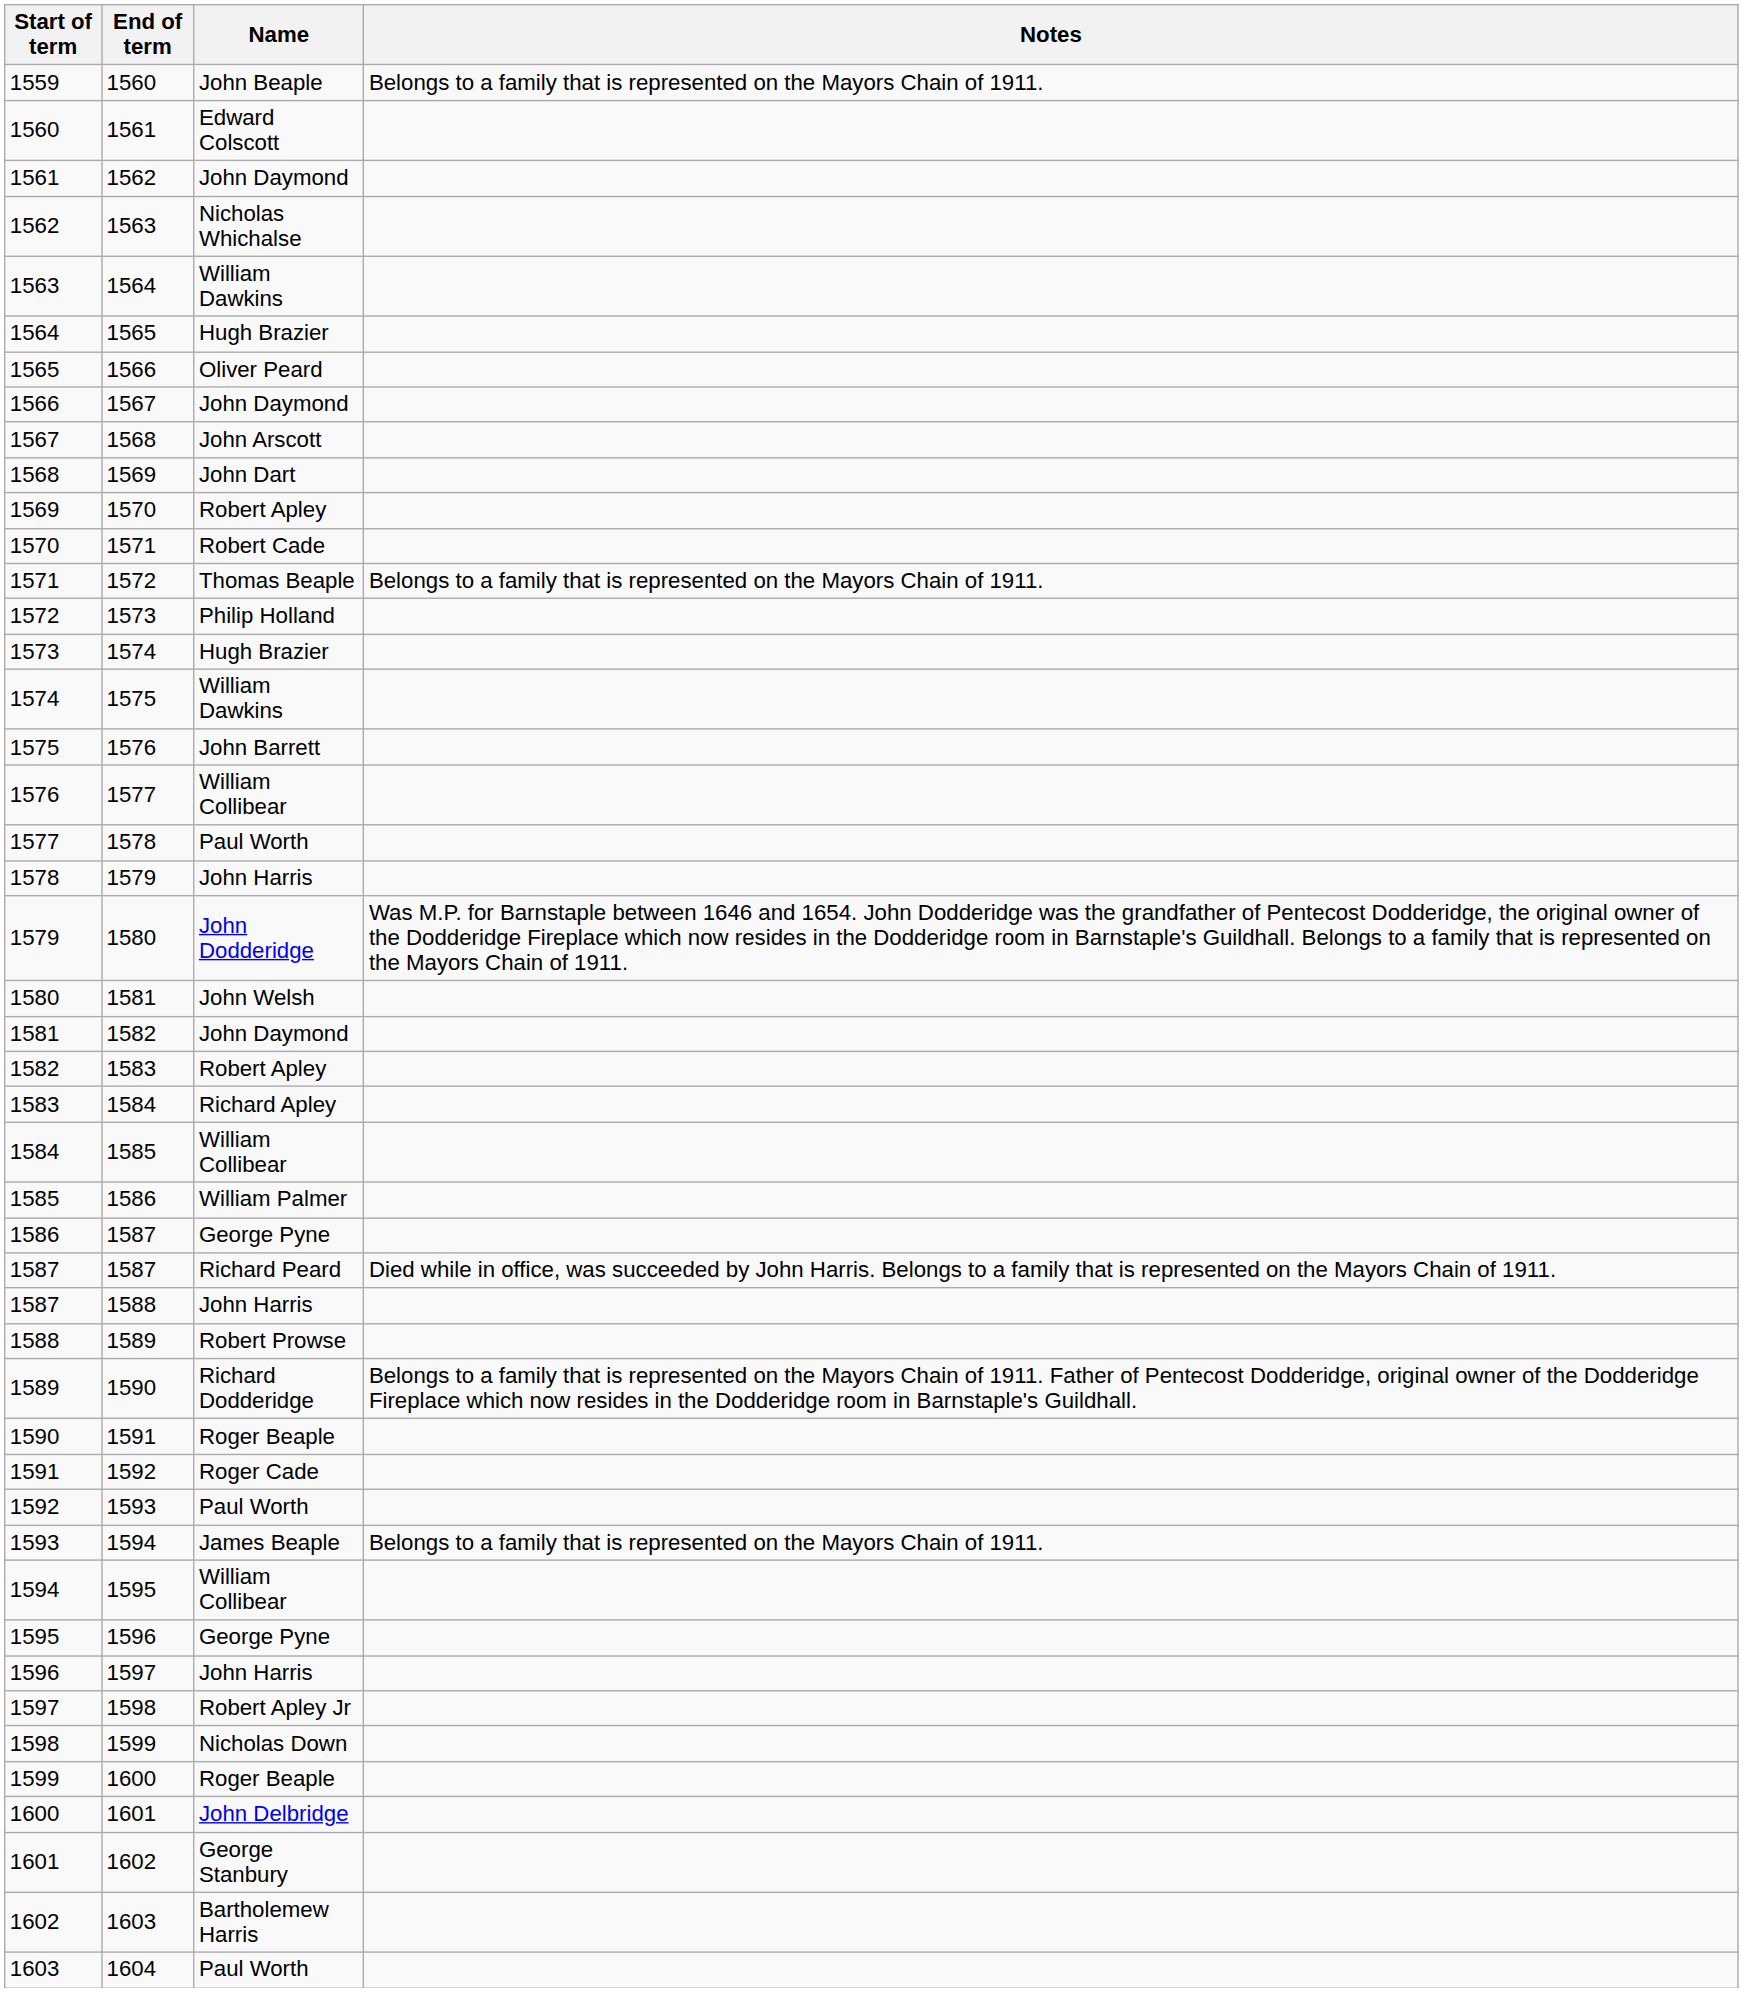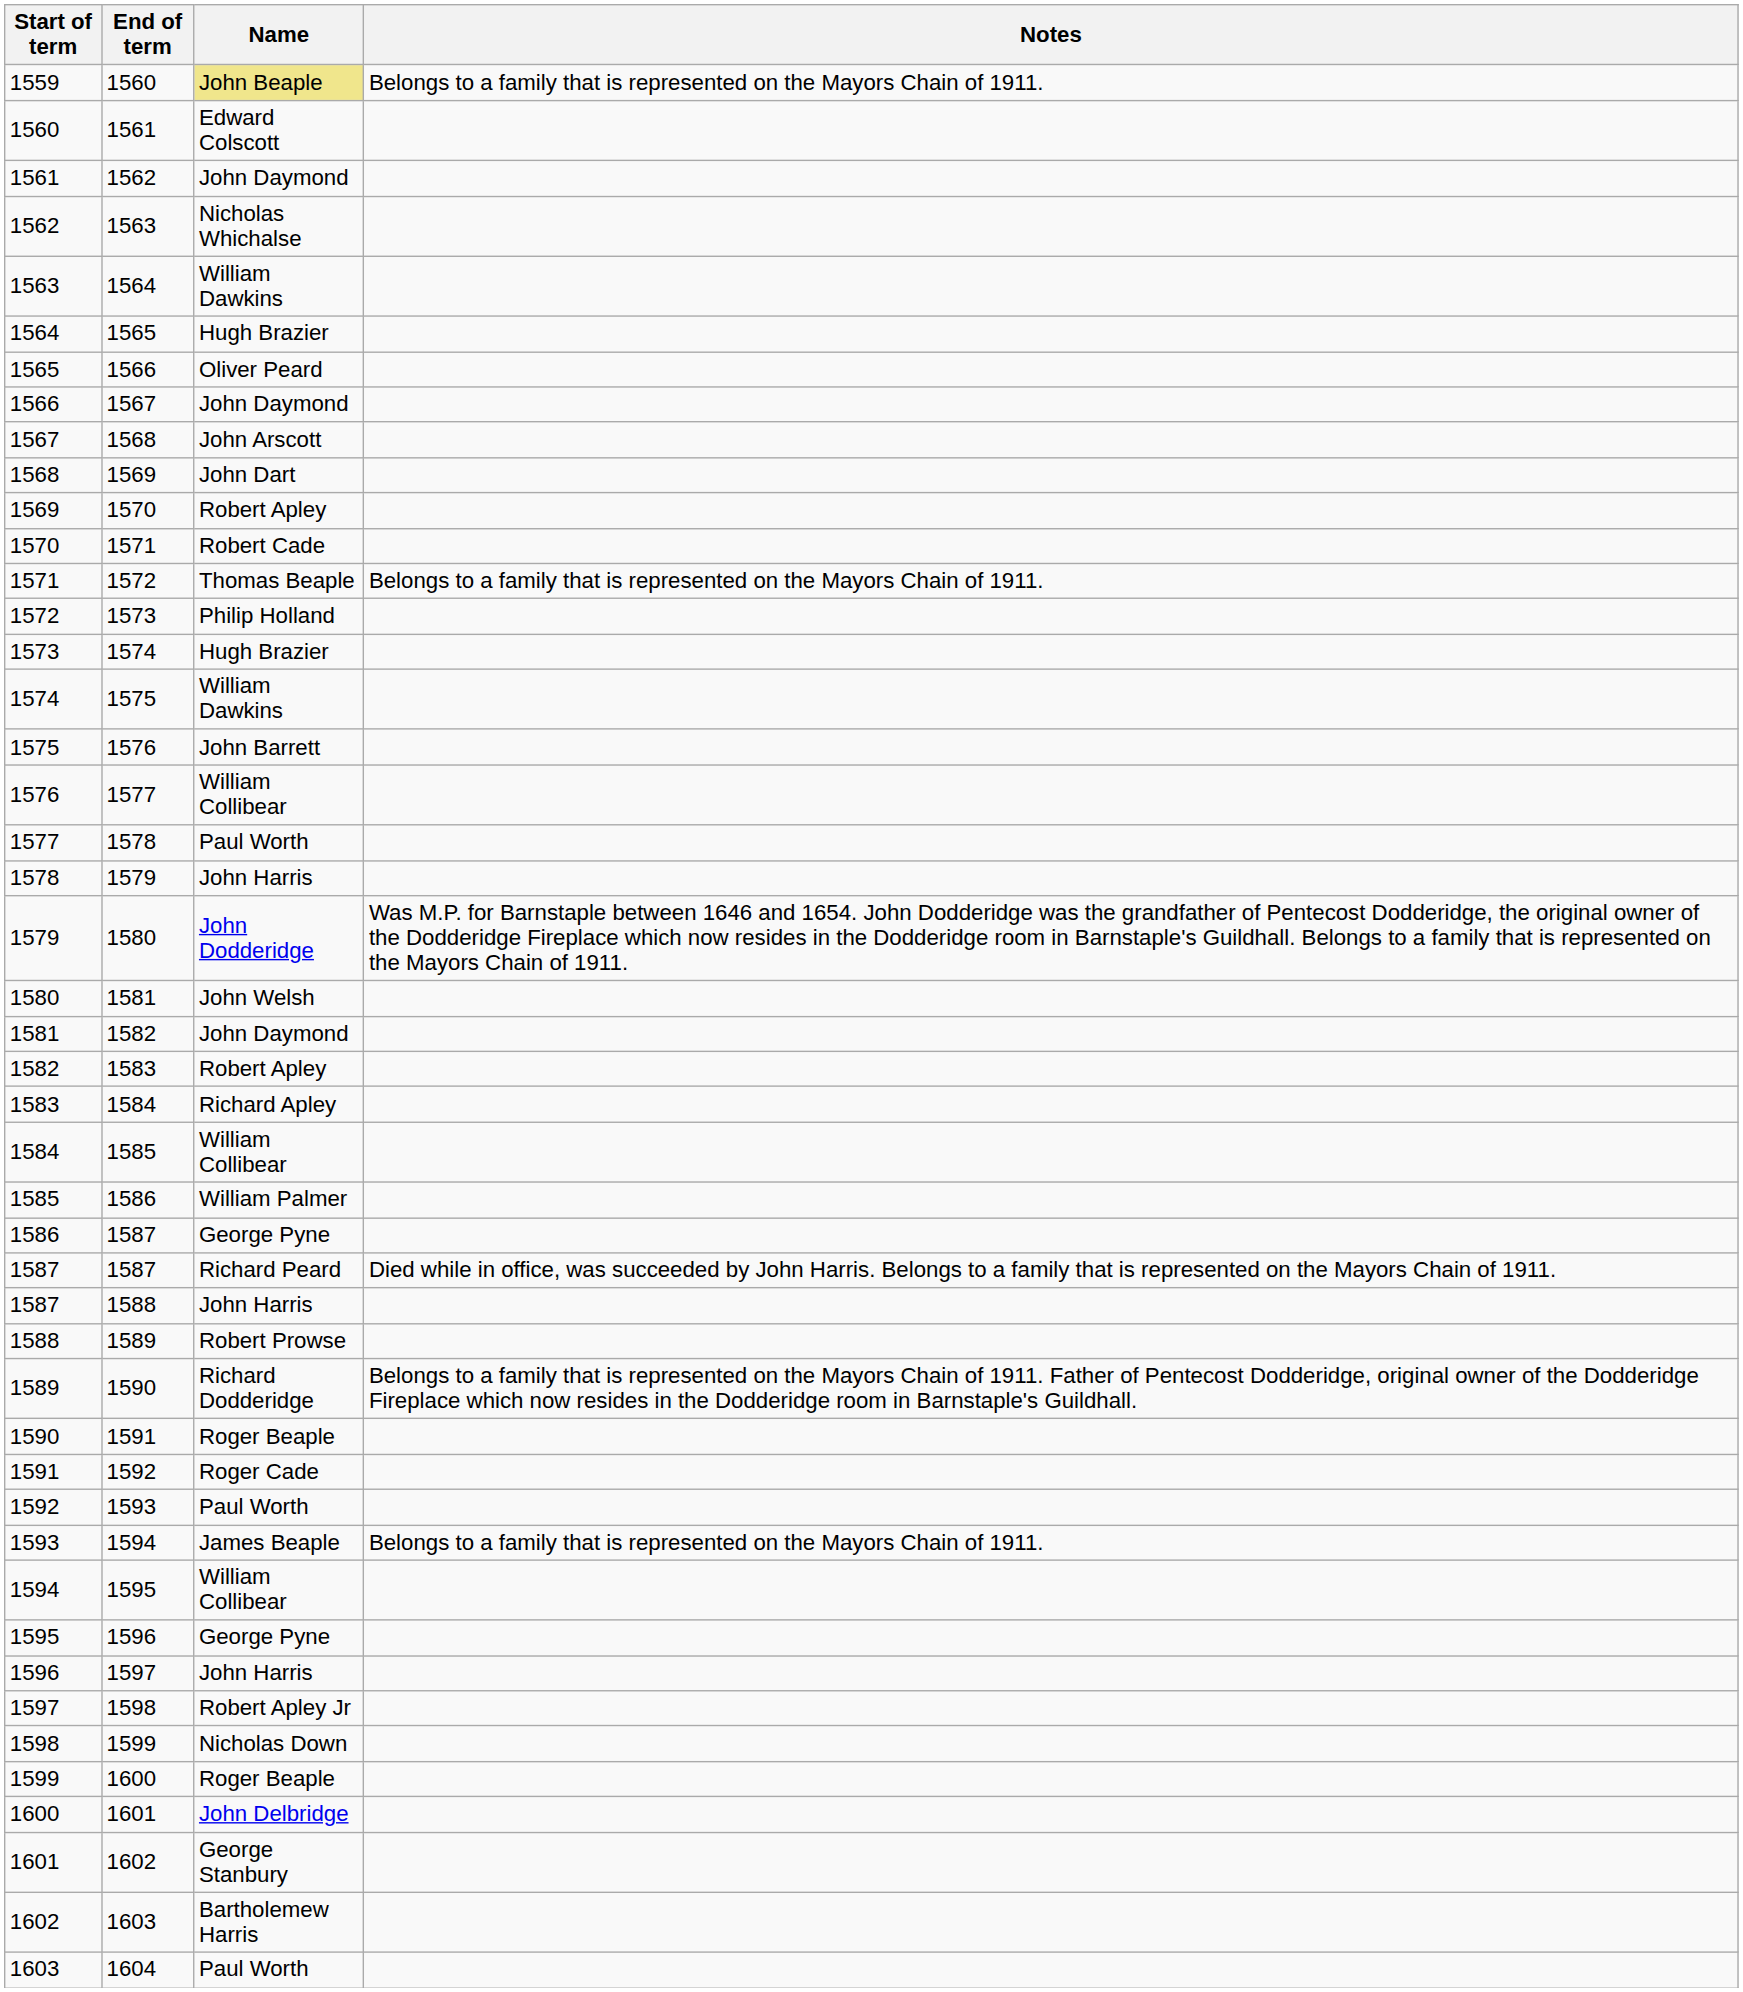(261, 82) no background -> (261, 82) khaki background
